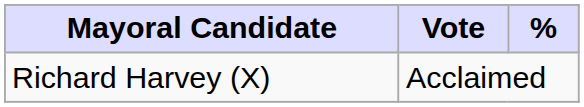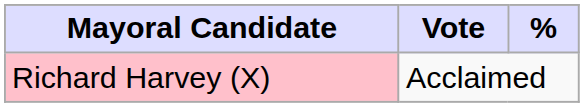(141, 76) no background -> (141, 76) pink background
